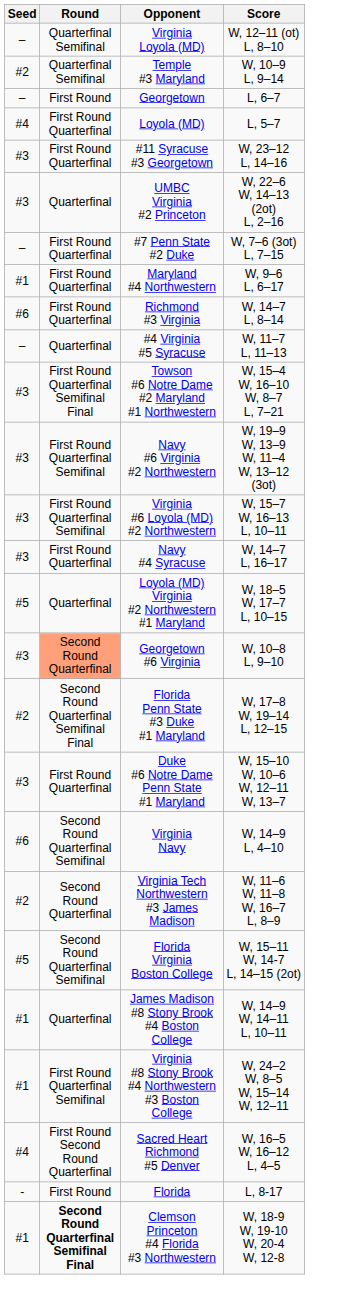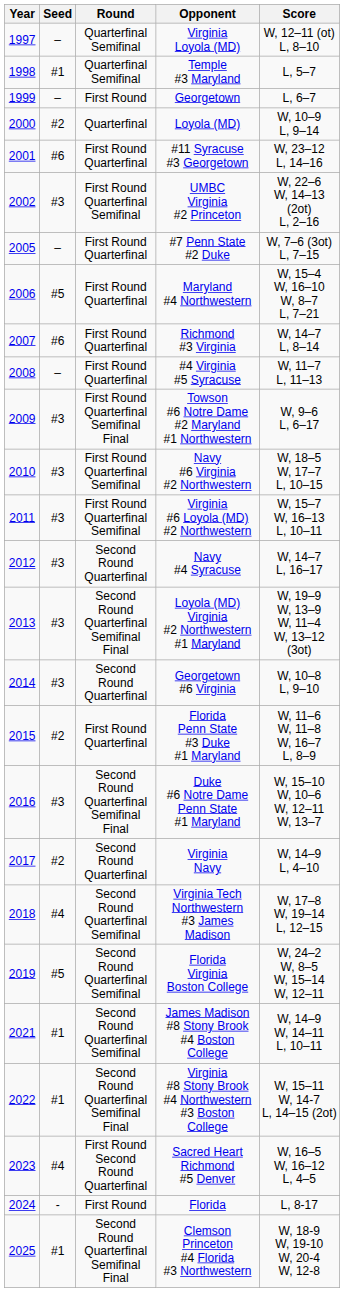+ column: (22, 14)
(22, 72) #2 -> (58, 72) #1
(264, 72) W, 10–9 L, 9–14 -> (299, 72) L, 5–7
(22, 123) #4 -> (58, 123) #2
(80, 123) First Round Quarterfinal -> (116, 123) Quarterfinal
(264, 123) L, 5–7 -> (299, 123) W, 10–9 L, 9–14
(22, 156) #3 -> (58, 156) #6
(80, 202) Quarterfinal -> (116, 202) First Round Quarterfinal Semifinal
(22, 281) #1 -> (58, 294) #5
(264, 281) W, 9–6 L, 6–17 -> (299, 294) W, 15–4 W, 16–10 W, 8–7 L, 7–21
(80, 346) Quarterfinal -> (116, 373) First Round Quarterfinal
(264, 392) W, 15–4 W, 16–10 W, 8–7 L, 7–21 -> (299, 419) W, 9–6 L, 6–17
(264, 458) W, 19–9 W, 13–9 W, 11–4 W, 13–12 (3ot) -> (299, 471) W, 18–5 W, 17–7 L, 10–15
(80, 557) First Round Quarterfinal -> (116, 563) Second Round Quarterfinal
(22, 603) #5 -> (58, 623) #3
(80, 603) Quarterfinal -> (116, 623) Second Round Quarterfinal Semifinal Final
(264, 603) W, 18–5 W, 17–7 L, 10–15 -> (299, 623) W, 19–9 W, 13–9 W, 11–4 W, 13–12 (3ot)
(80, 656) lightsalmon background -> (116, 683) no background
(80, 715) Second Round Quarterfinal Semifinal Final -> (116, 735) First Round Quarterfinal
(264, 715) W, 17–8 W, 19–14 L, 12–15 -> (299, 735) W, 11–6 W, 11–8 W, 16–7 L, 8–9
(80, 781) First Round Quarterfinal -> (116, 802) Second Round Quarterfinal Semifinal Final
(22, 841) #6 -> (58, 861) #2
(80, 841) Second Round Quarterfinal Semifinal -> (116, 861) Second Round Quarterfinal
(22, 900) #2 -> (58, 914) #4
(80, 900) Second Round Quarterfinal -> (116, 914) Second Round Quarterfinal Semifinal
(264, 900) W, 11–6 W, 11–8 W, 16–7 L, 8–9 -> (299, 914) W, 17–8 W, 19–14 L, 12–15
(264, 960) W, 15–11 W, 14-7 L, 14–15 (2ot) -> (299, 973) W, 24–2 W, 8–5 W, 15–14 W, 12–11
(80, 1019) Quarterfinal -> (116, 1033) Second Round Quarterfinal Semifinal
(80, 1086) First Round Quarterfinal Semifinal -> (116, 1099) Second Round Quarterfinal Semifinal Final
(264, 1086) W, 24–2 W, 8–5 W, 15–14 W, 12–11 -> (299, 1099) W, 15–11 W, 14-7 L, 14–15 (2ot)
(80, 1237) bold -> (116, 1251) normal
